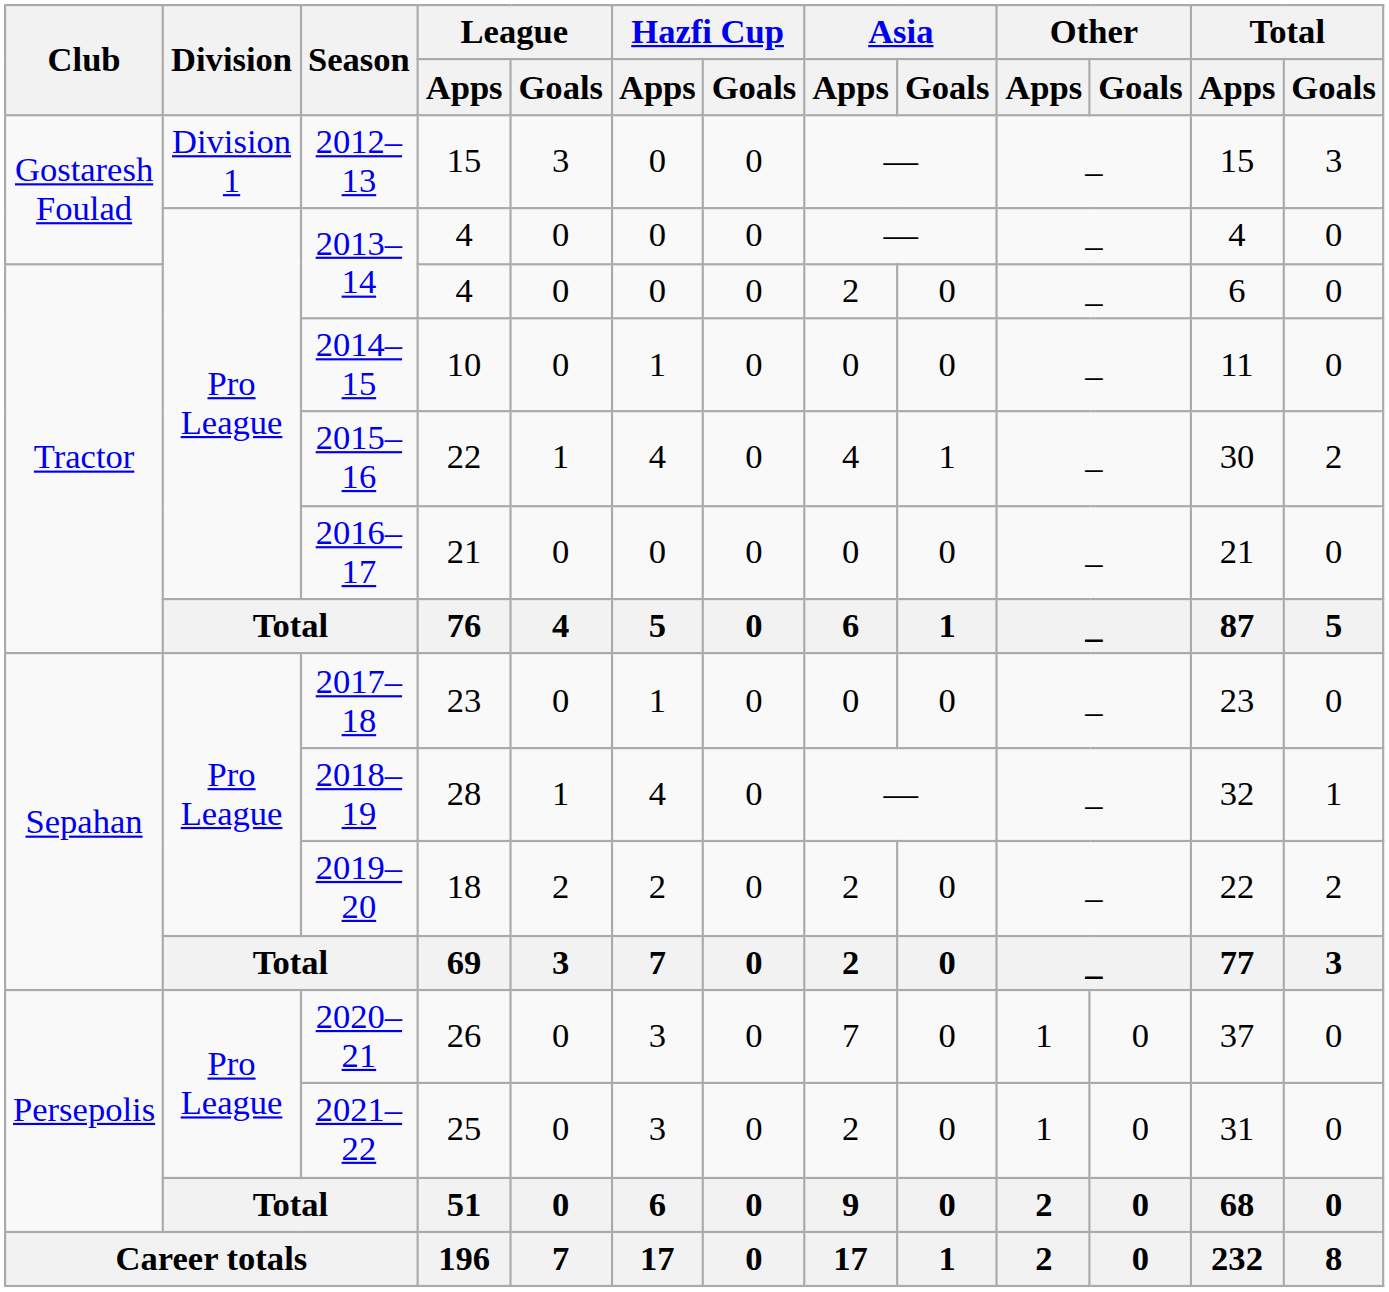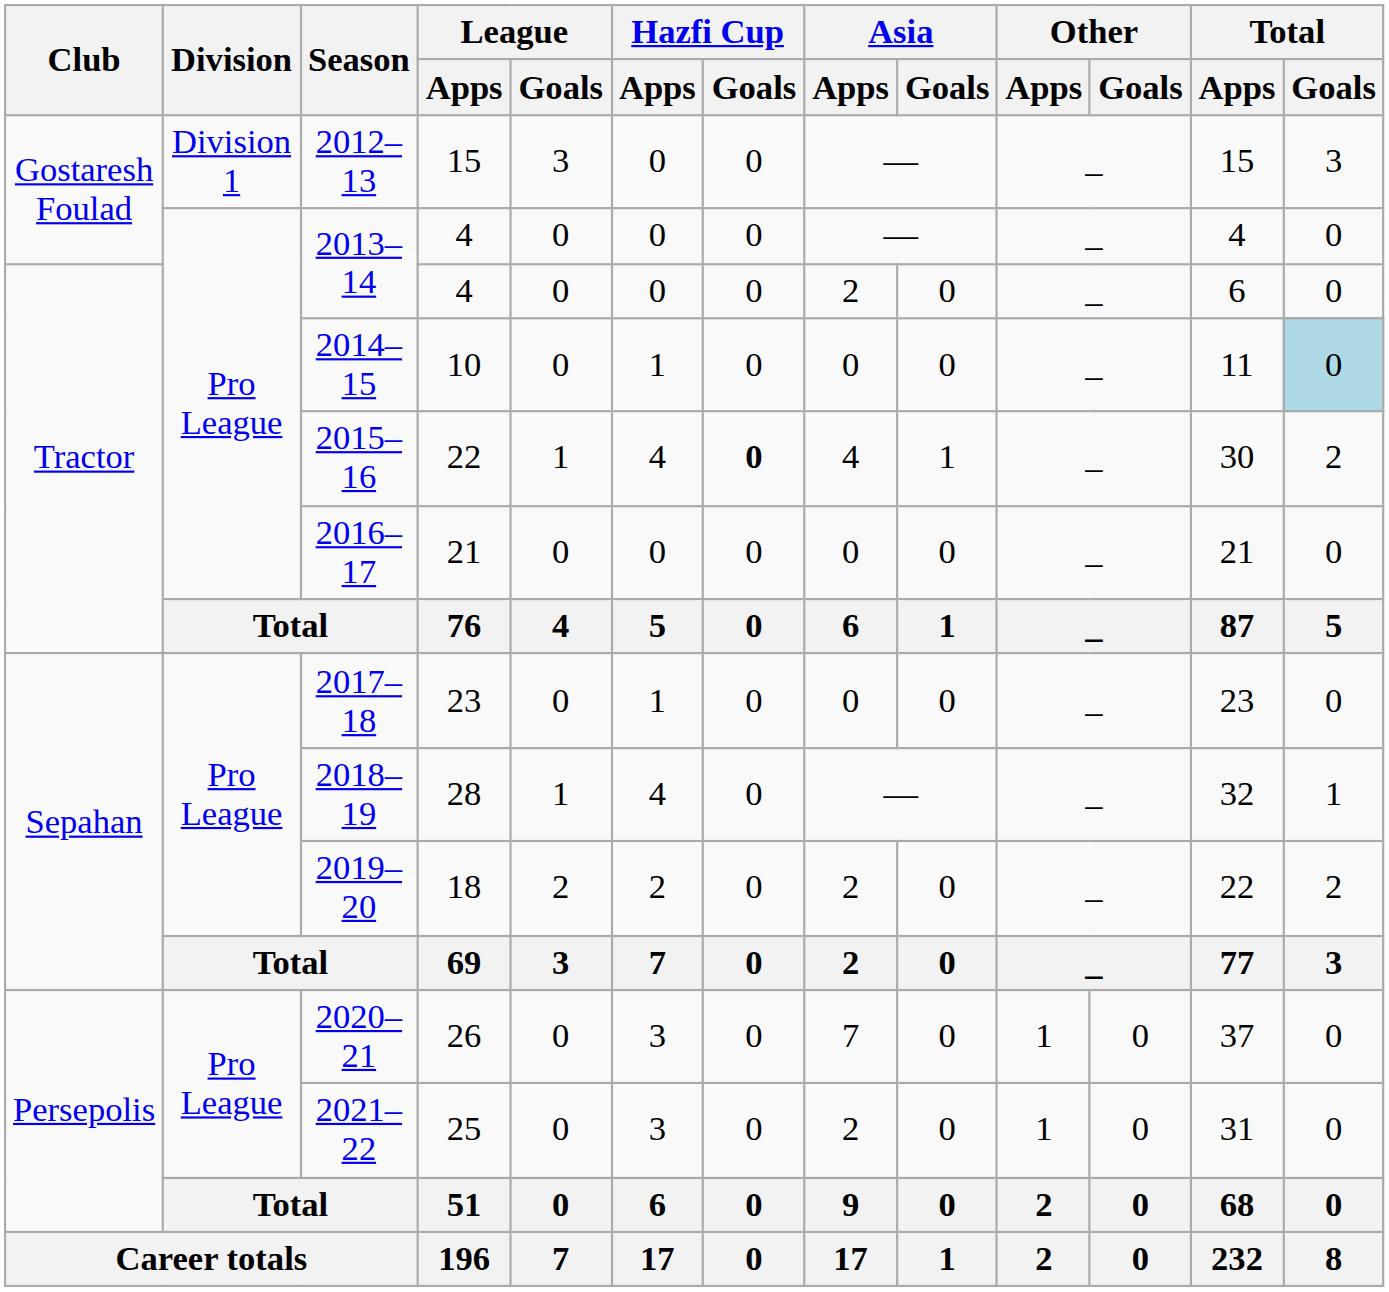(1334, 364) no background -> (1334, 364) lightblue background
(754, 457) normal -> (754, 457) bold
